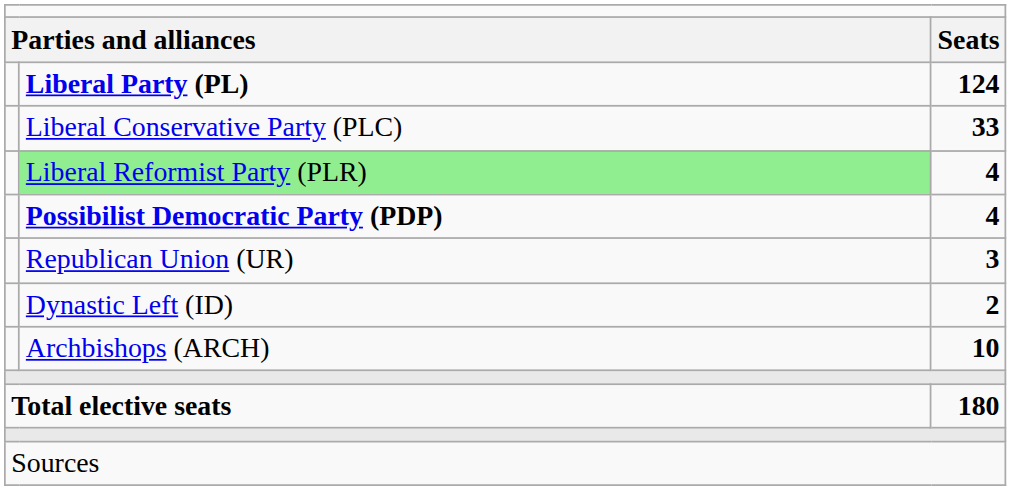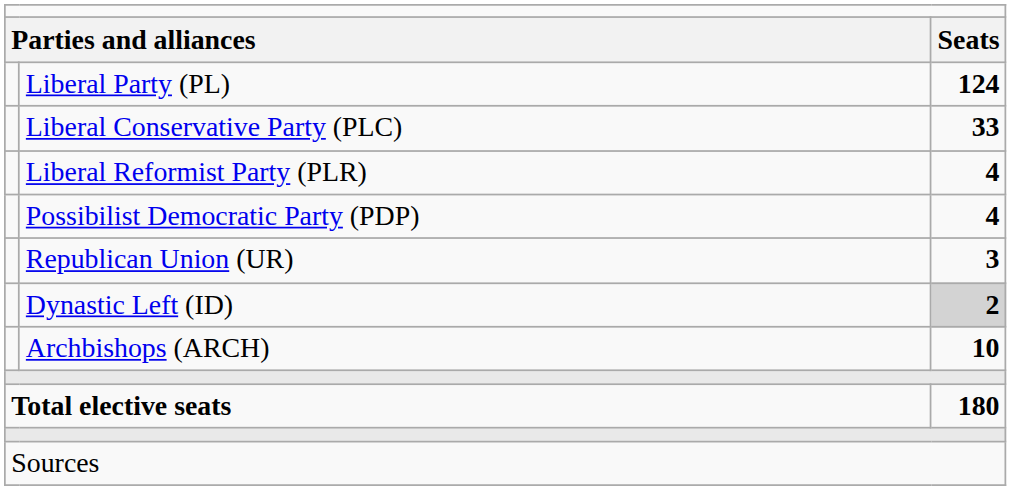(137, 83) bold -> (128, 83) normal
(196, 171) lightgreen background -> (196, 171) no background
(234, 216) bold -> (223, 216) normal
(993, 304) no background -> (993, 304) lightgrey background
